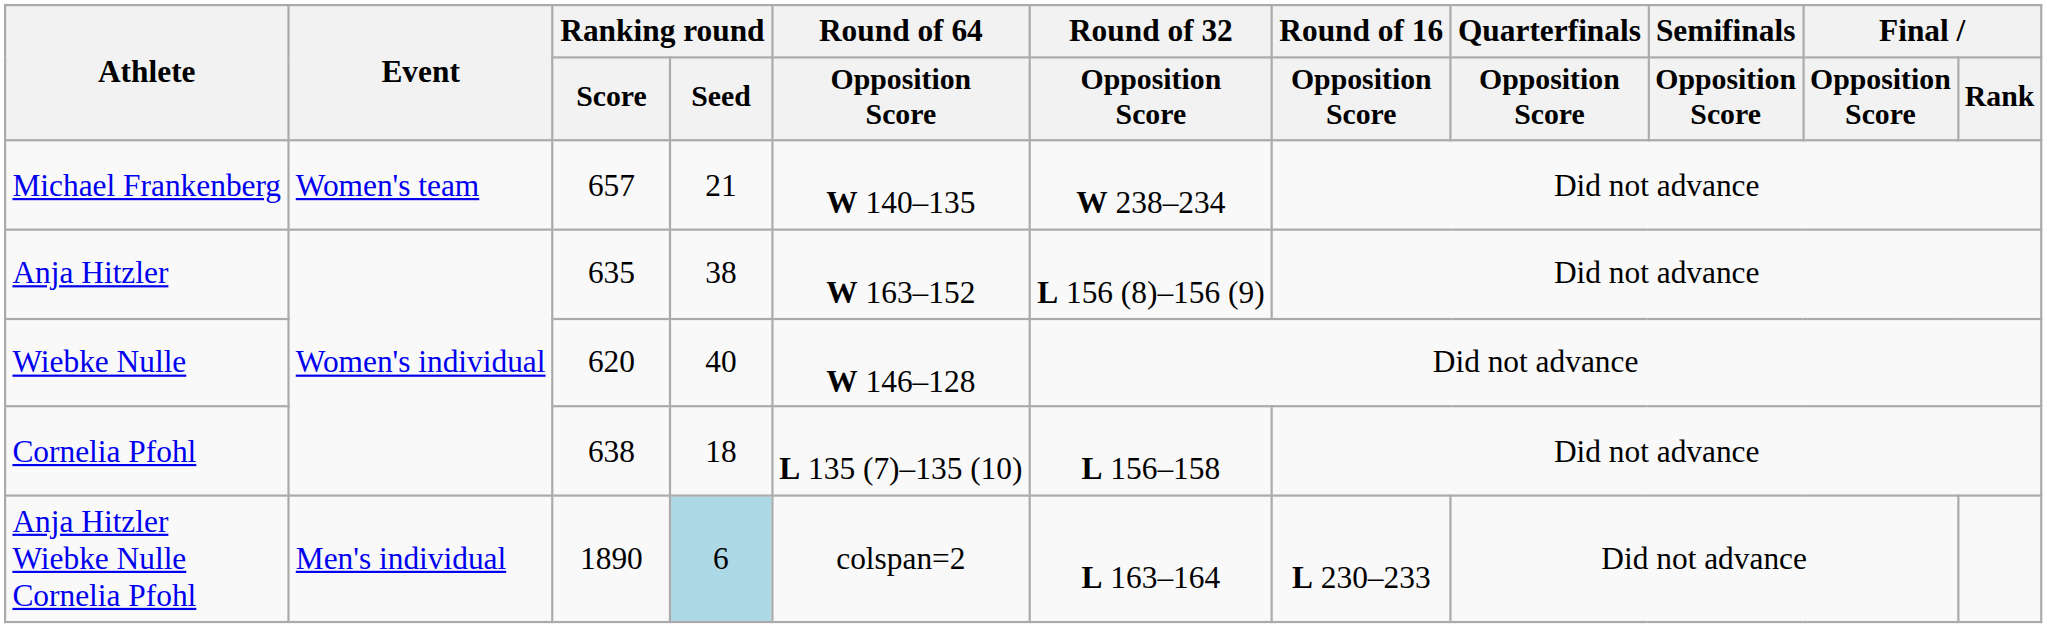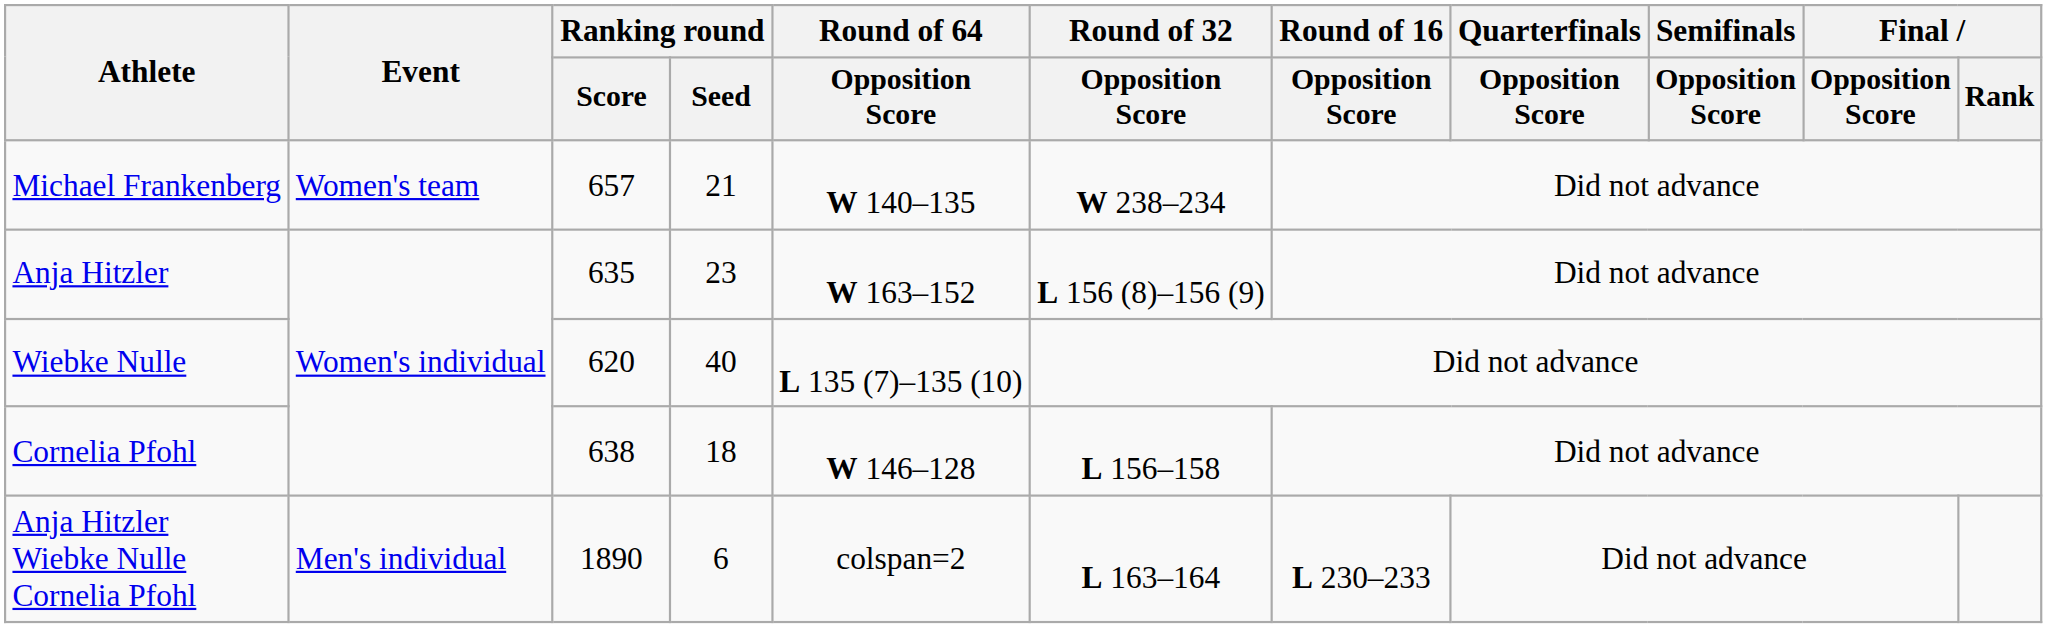(721, 273) 38 -> (721, 273) 23
(901, 381) W 146–128 -> (901, 381) L 135 (7)–135 (10)
(901, 469) L 135 (7)–135 (10) -> (901, 469) W 146–128
(721, 558) lightblue background -> (721, 558) no background
